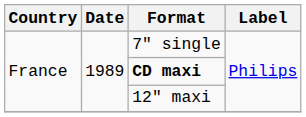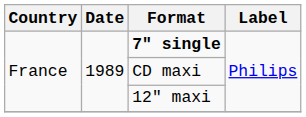(177, 45) normal -> (177, 45) bold
(167, 71) bold -> (167, 71) normal
